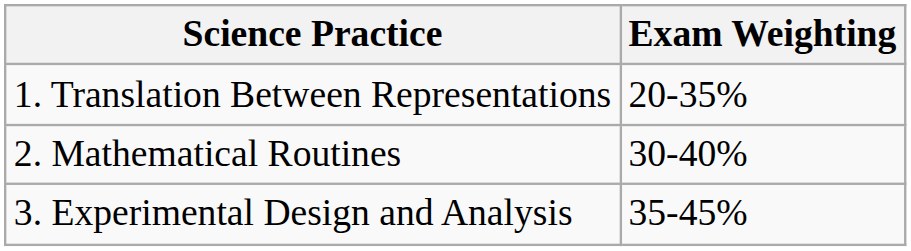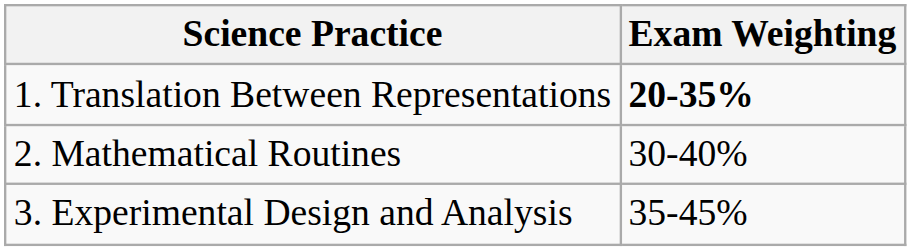(688, 93) normal -> (691, 93) bold
